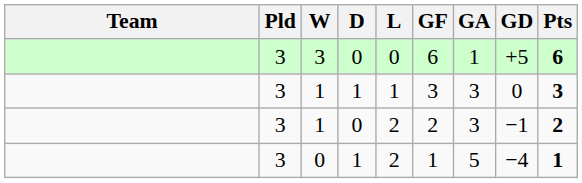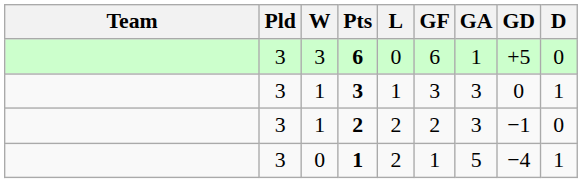columns swapped: (357, 21) <-> (558, 21)
